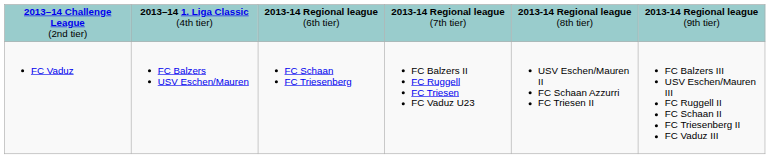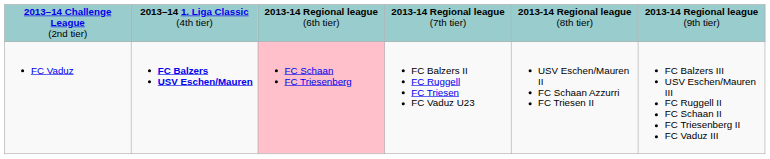(194, 76) normal -> (194, 76) bold
(321, 76) no background -> (321, 76) pink background
